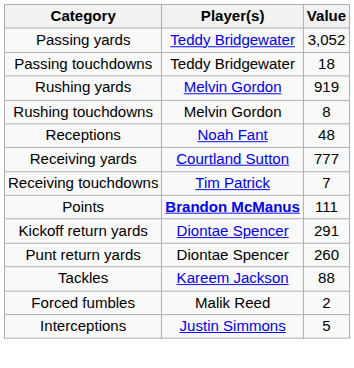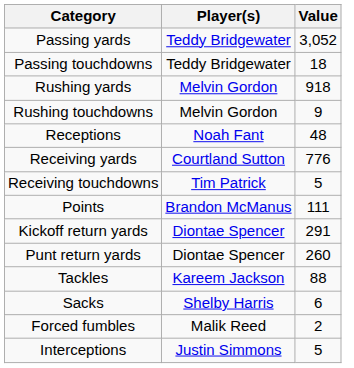(326, 87) 919 -> (318, 87) 918
(326, 111) 8 -> (318, 111) 9
(326, 159) 777 -> (318, 159) 776
(326, 183) 7 -> (318, 183) 5
(233, 207) bold -> (228, 207) normal
+ row: (83, 302)
